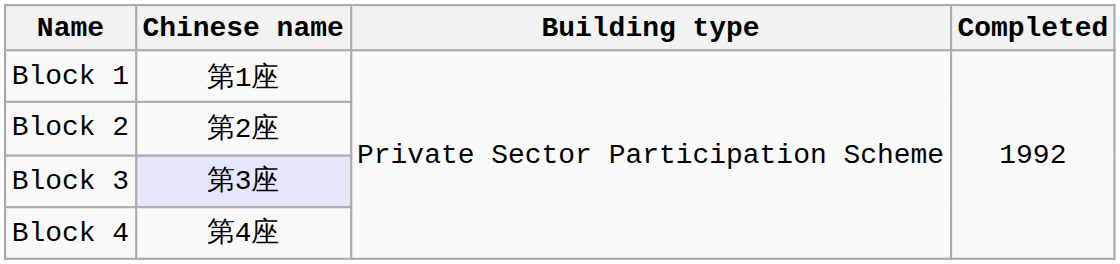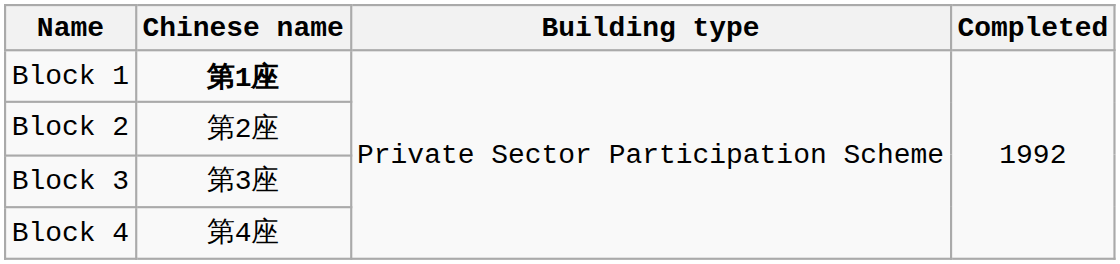(243, 78) normal -> (243, 78) bold
(243, 182) lavender background -> (243, 182) no background
